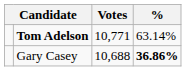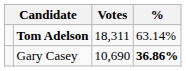(112, 35) 10,771 -> (112, 35) 18,311
(112, 55) 10,688 -> (112, 55) 10,690
